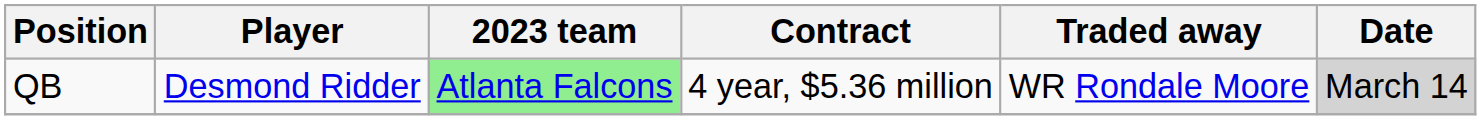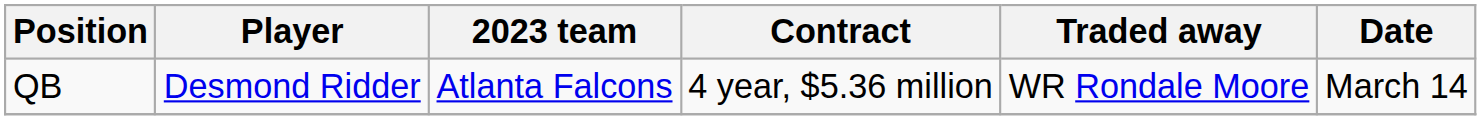(555, 85) lightgreen background -> (555, 85) no background
(1396, 85) lightgrey background -> (1396, 85) no background
